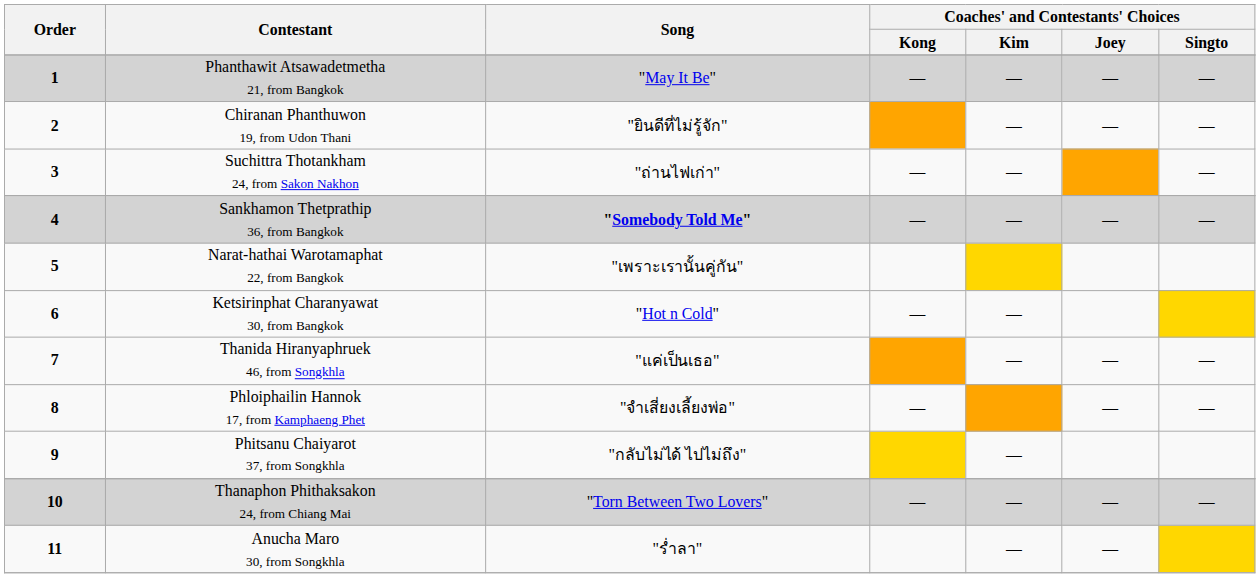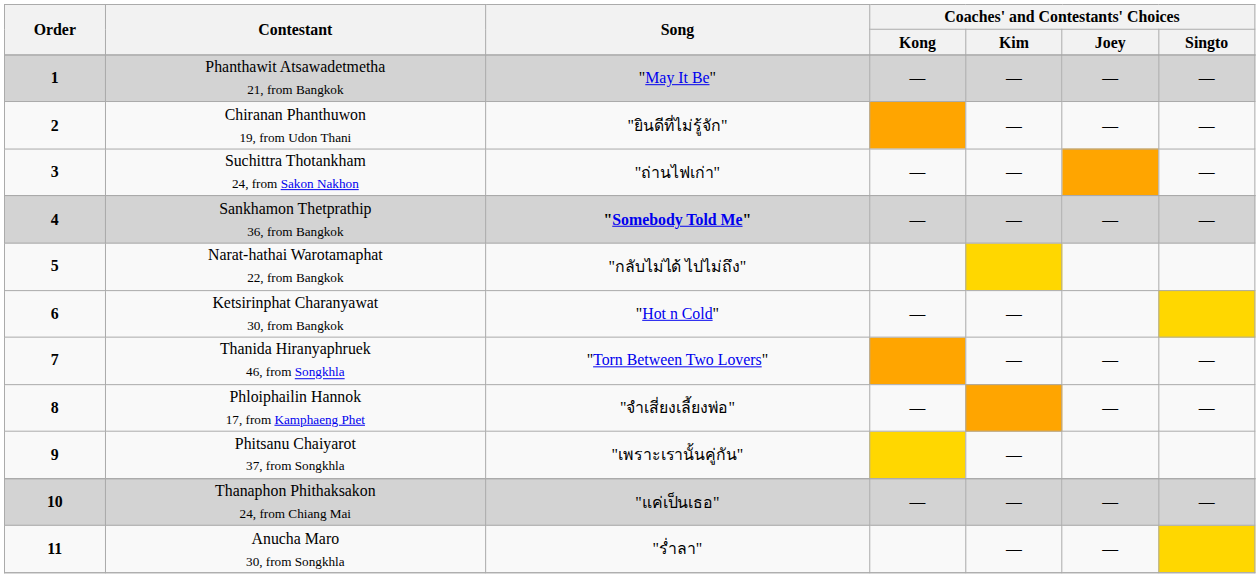(677, 267) "เพราะเรานั้นคู่กัน" -> (677, 267) "กลับไม่ได้ ไปไม่ถึง"
(677, 361) "แค่เป็นเธอ" -> (677, 360) "Torn Between Two Lovers"
(677, 455) "กลับไม่ได้ ไปไม่ถึง" -> (677, 455) "เพราะเรานั้นคู่กัน"
(677, 502) "Torn Between Two Lovers" -> (677, 502) "แค่เป็นเธอ"
